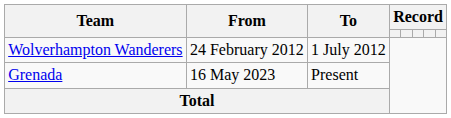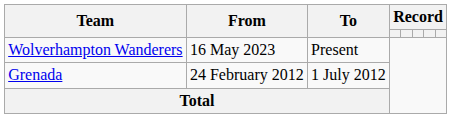(247, 49) 24 February 2012 -> (233, 49) 16 May 2023
(348, 49) 1 July 2012 -> (335, 49) Present
(233, 75) 16 May 2023 -> (247, 75) 24 February 2012
(335, 75) Present -> (348, 75) 1 July 2012
